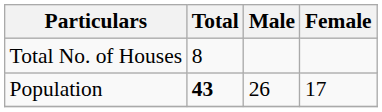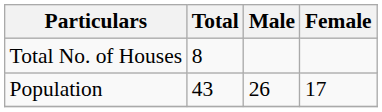(203, 89) bold -> (203, 89) normal
